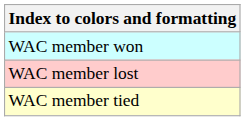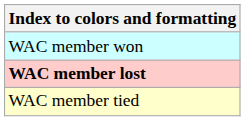(73, 73) normal -> (77, 73) bold
